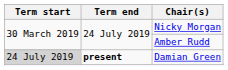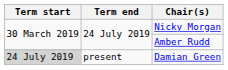(103, 57) bold -> (103, 57) normal
